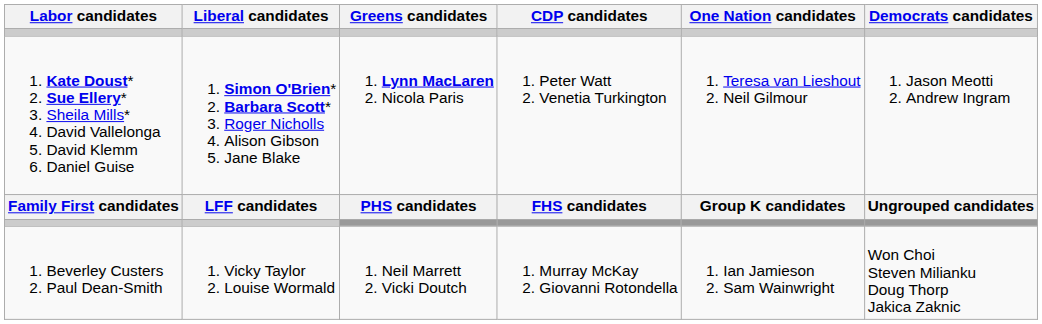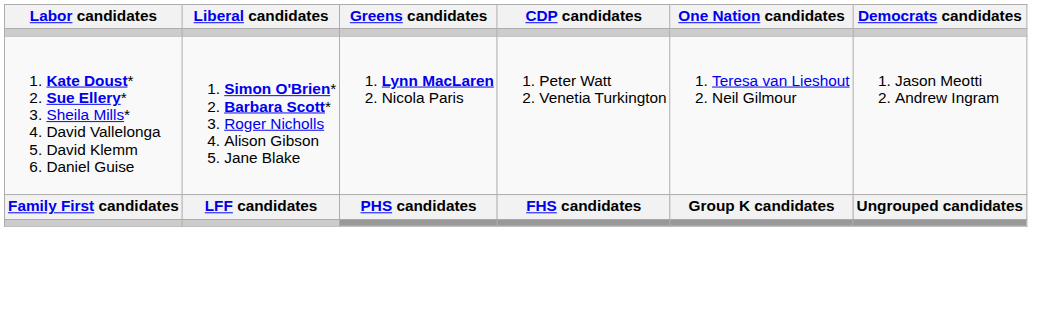- row: (93, 280)
